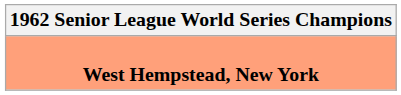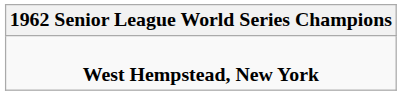(201, 74) lightsalmon background -> (201, 74) no background
